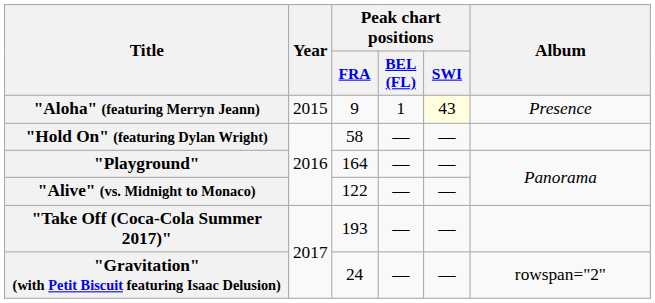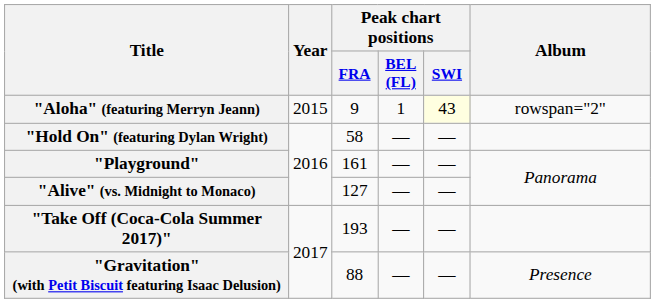(560, 109) Presence -> (560, 109) rowspan="2"
(355, 163) 164 -> (355, 163) 161
(355, 191) 122 -> (355, 191) 127
(355, 275) 24 -> (355, 275) 88
(560, 275) rowspan="2" -> (560, 275) Presence
